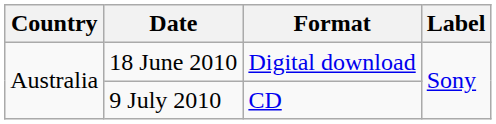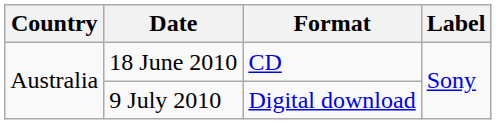(332, 61) Digital download -> (265, 61) CD
(265, 99) CD -> (332, 99) Digital download
